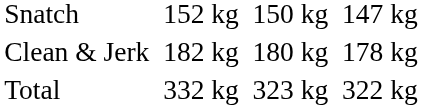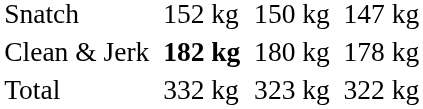(201, 52) normal -> (202, 52) bold
